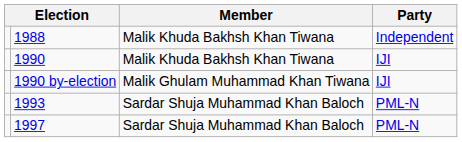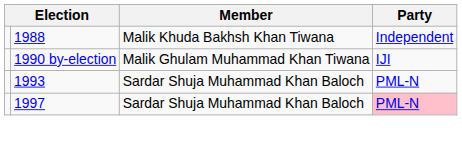- row: (30, 59)
(398, 125) no background -> (398, 103) pink background
